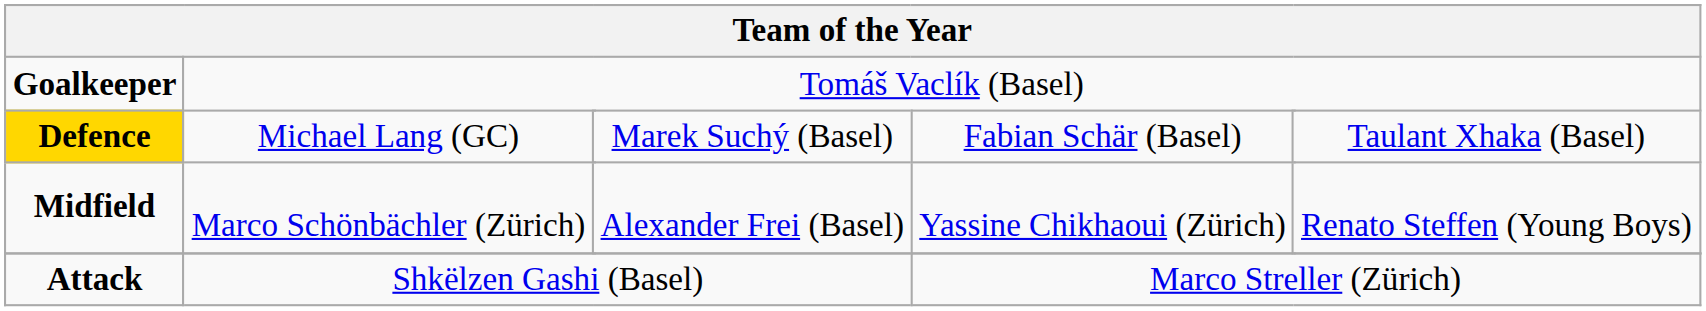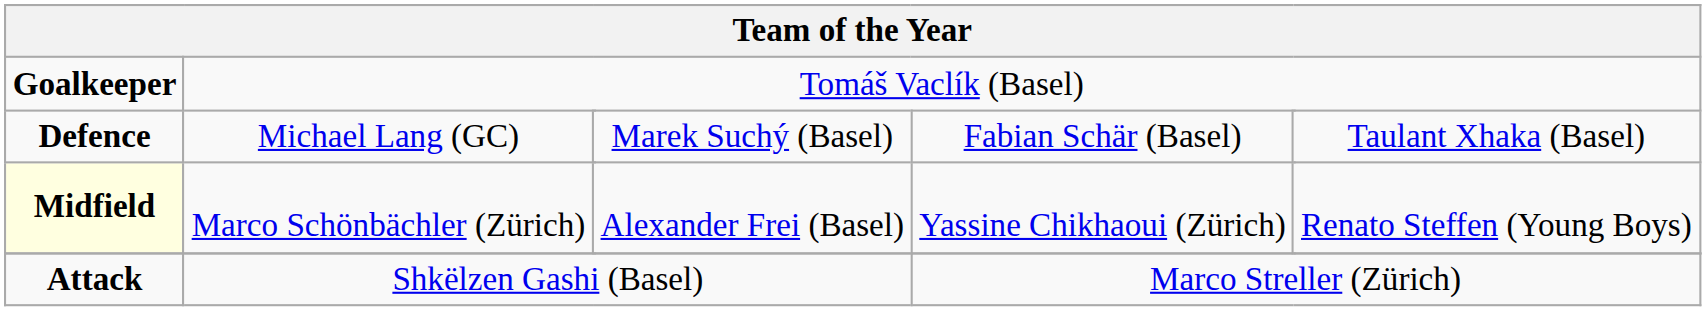(95, 135) gold background -> (95, 135) no background
(95, 206) no background -> (95, 206) lightyellow background
